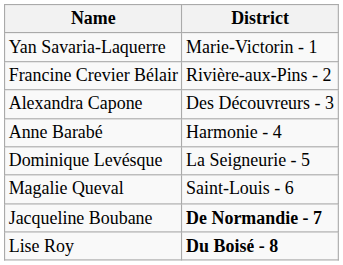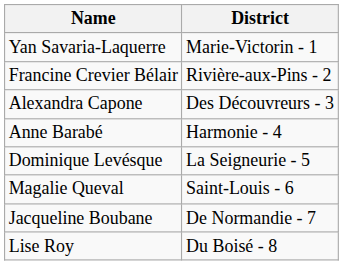(254, 217) bold -> (251, 217) normal
(232, 246) bold -> (232, 246) normal
